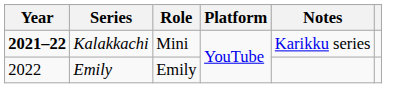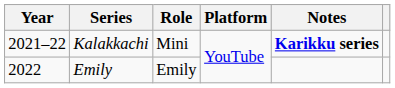(37, 43) bold -> (37, 43) normal
(323, 43) normal -> (327, 43) bold
